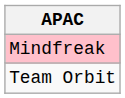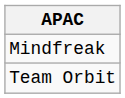(57, 49) pink background -> (57, 49) no background
